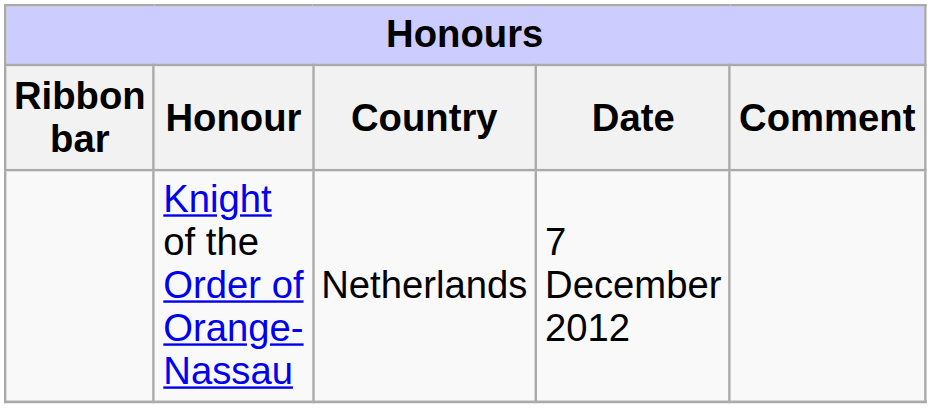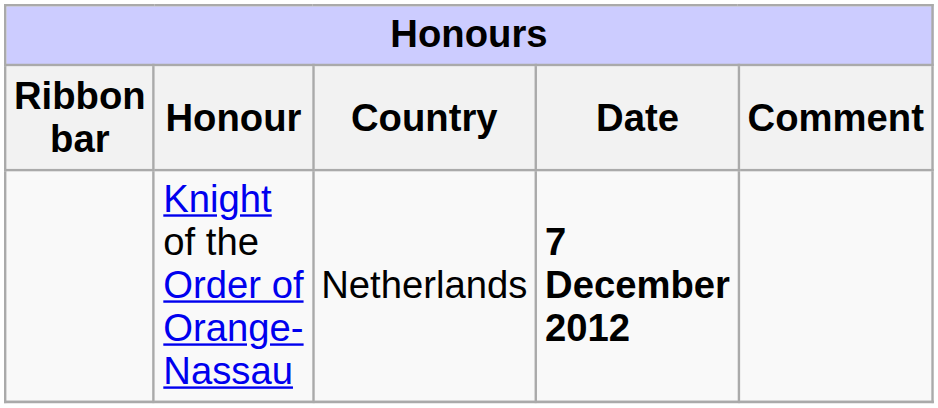(633, 285) normal -> (637, 285) bold
